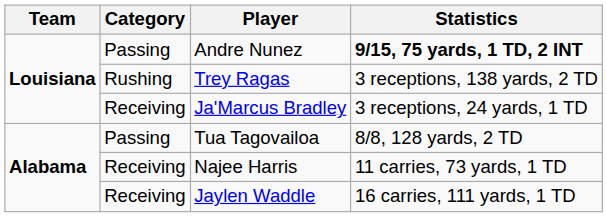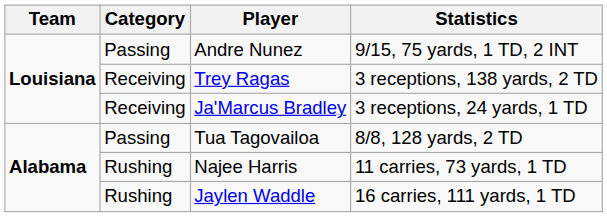(469, 49) bold -> (467, 49) normal
(138, 78) Rushing -> (145, 78) Receiving
(145, 166) Receiving -> (138, 166) Rushing
(145, 196) Receiving -> (138, 196) Rushing
